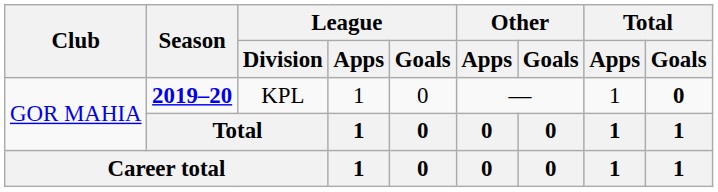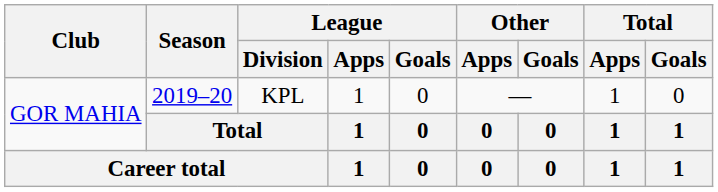(192, 95) bold -> (192, 95) normal
(679, 95) bold -> (679, 95) normal
